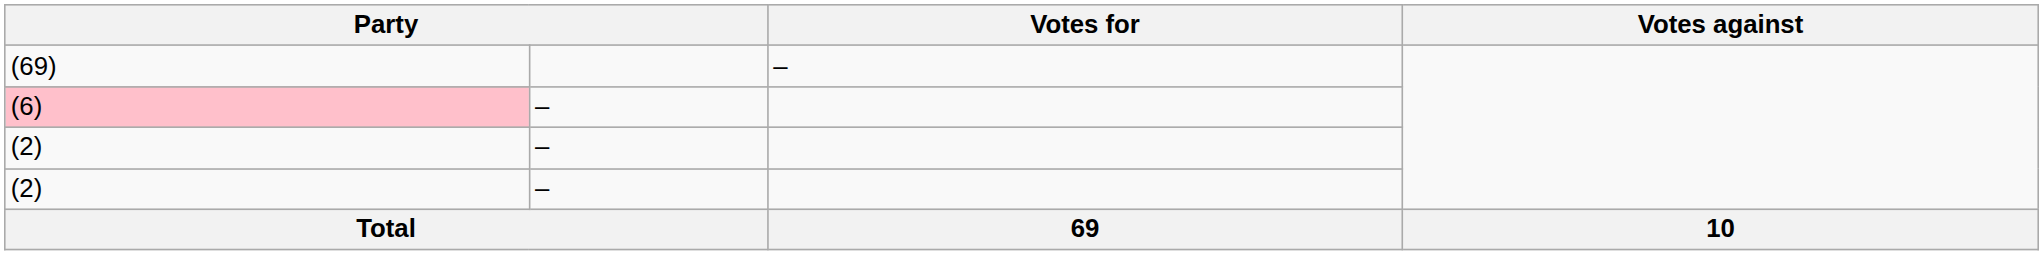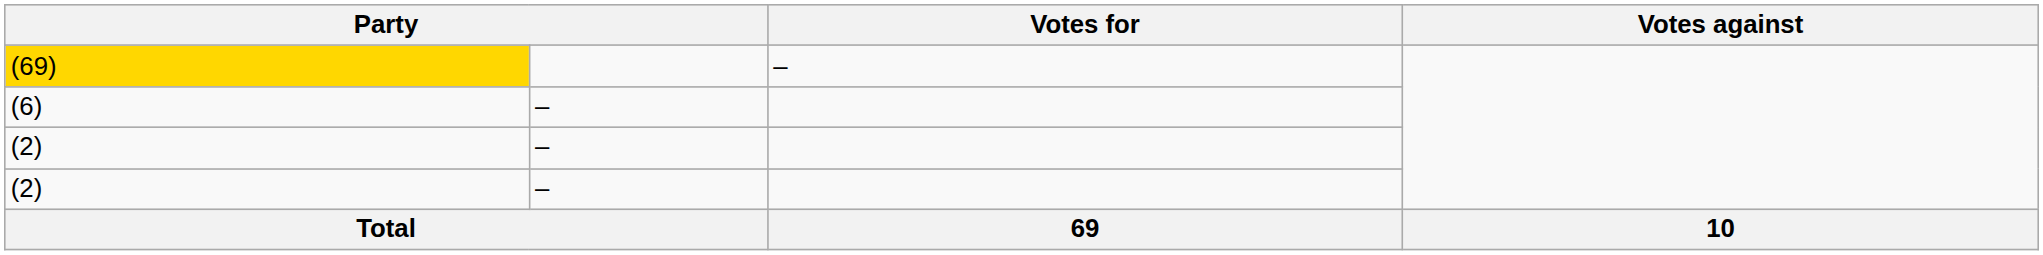(34, 65) no background -> (34, 65) gold background
(26, 106) pink background -> (26, 106) no background
